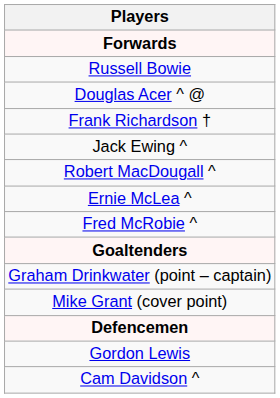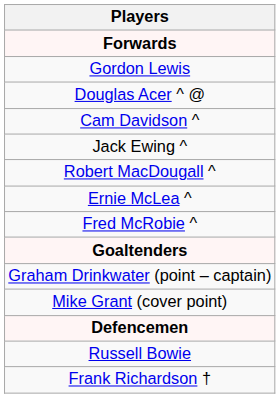(140, 69) Russell Bowie -> (140, 69) Gordon Lewis
(140, 120) Frank Richardson † -> (140, 120) Cam Davidson ^
(140, 353) Gordon Lewis -> (140, 353) Russell Bowie
(140, 379) Cam Davidson ^ -> (140, 379) Frank Richardson †
